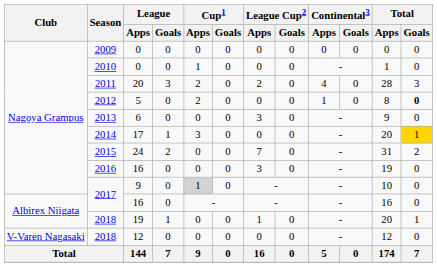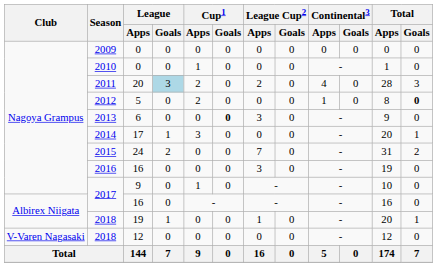(168, 83) no background -> (168, 83) lightblue background
(228, 117) normal -> (228, 117) bold
(417, 134) gold background -> (417, 134) no background
(198, 185) lightgrey background -> (198, 185) no background
